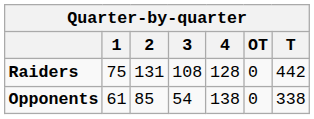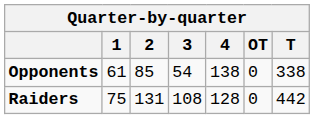rows swapped: (44, 72) <-> (54, 100)
